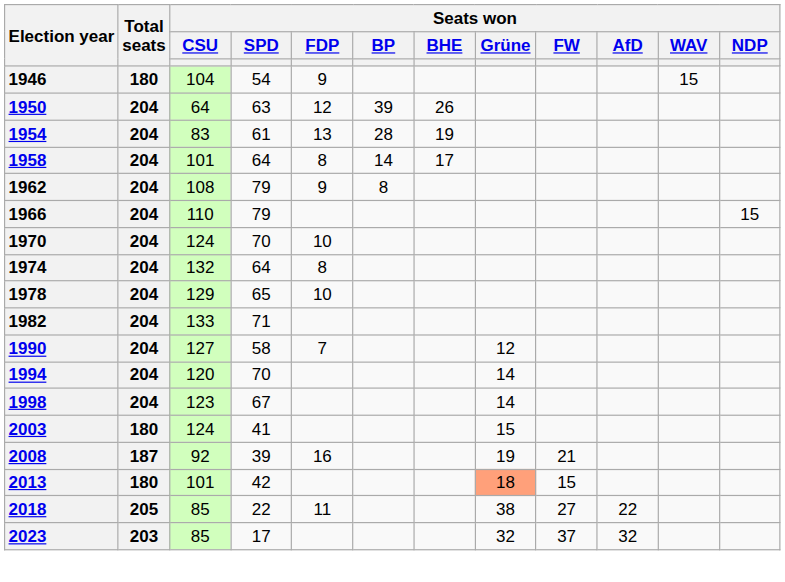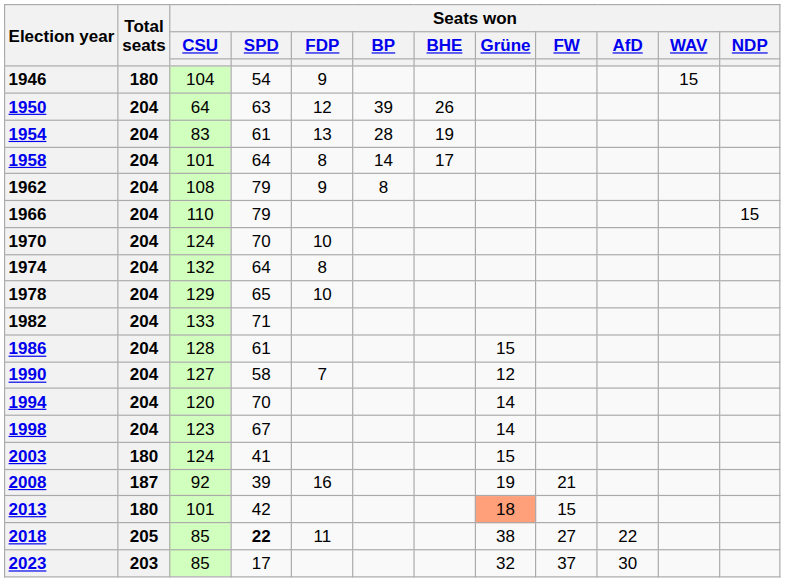+ row: (27, 349)
(261, 510) normal -> (261, 536) bold
(628, 536) 32 -> (628, 563) 30
